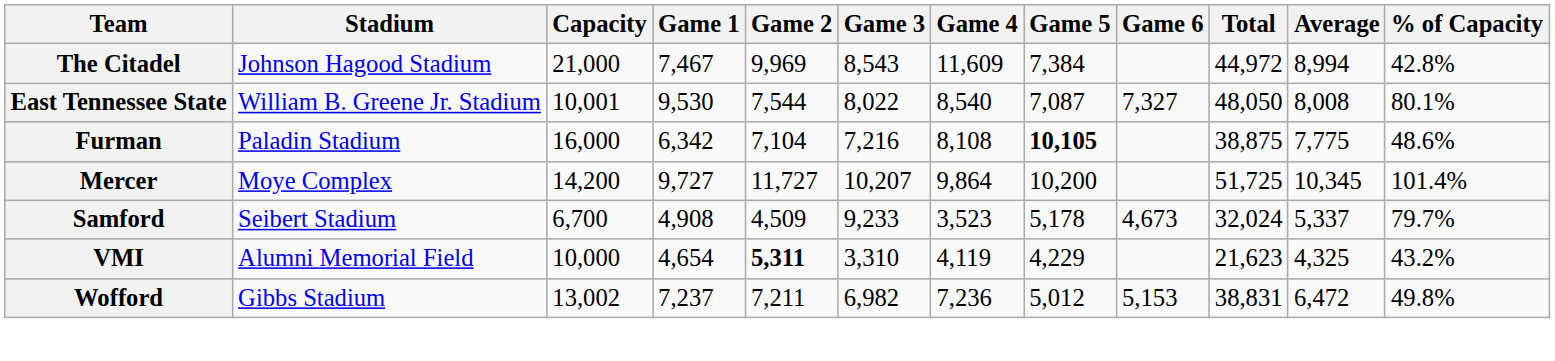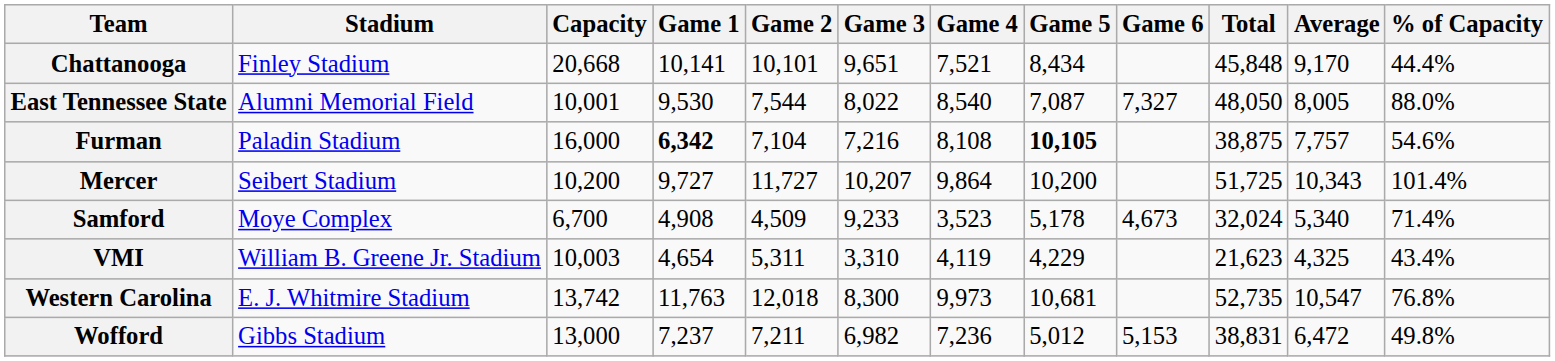+ row: (119, 63)
- row: (119, 63)
(390, 102) William B. Greene Jr. Stadium -> (356, 102) Alumni Memorial Field
(1322, 102) 8,008 -> (1322, 102) 8,005
(1423, 102) 80.1% -> (1423, 102) 88.0%
(686, 141) normal -> (686, 141) bold
(1322, 141) 7,775 -> (1322, 141) 7,757
(1423, 141) 48.6% -> (1423, 141) 54.6%
(315, 180) Moye Complex -> (317, 180) Seibert Stadium
(586, 180) 14,200 -> (586, 180) 10,200
(1328, 180) 10,345 -> (1328, 180) 10,343
(317, 219) Seibert Stadium -> (315, 219) Moye Complex
(1322, 219) 5,337 -> (1322, 219) 5,340
(1423, 219) 79.7% -> (1423, 219) 71.4%
(356, 258) Alumni Memorial Field -> (390, 258) William B. Greene Jr. Stadium
(586, 258) 10,000 -> (586, 258) 10,003
(778, 258) bold -> (778, 258) normal
(1423, 258) 43.2% -> (1423, 258) 43.4%
+ row: (119, 297)
(586, 297) 13,002 -> (586, 336) 13,000
